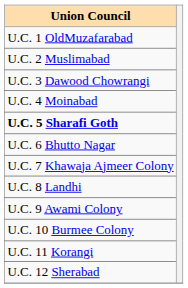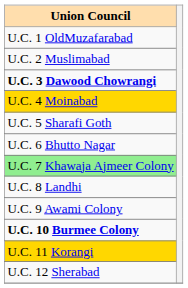(79, 80) normal -> (82, 80) bold
(52, 101) no background -> (52, 101) gold background
(63, 123) bold -> (59, 123) normal
(91, 165) no background -> (91, 165) lightgreen background
(71, 229) normal -> (73, 229) bold
(50, 251) no background -> (50, 251) gold background
